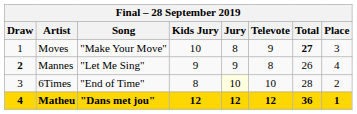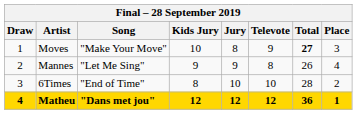(20, 65) bold -> (20, 65) normal
(235, 83) lightyellow background -> (235, 83) no background
